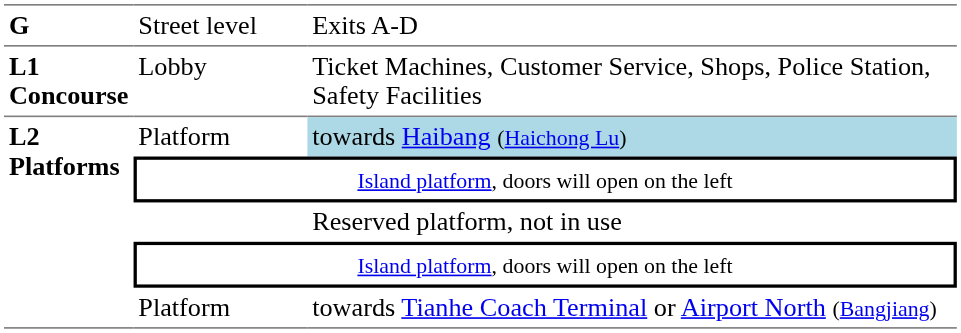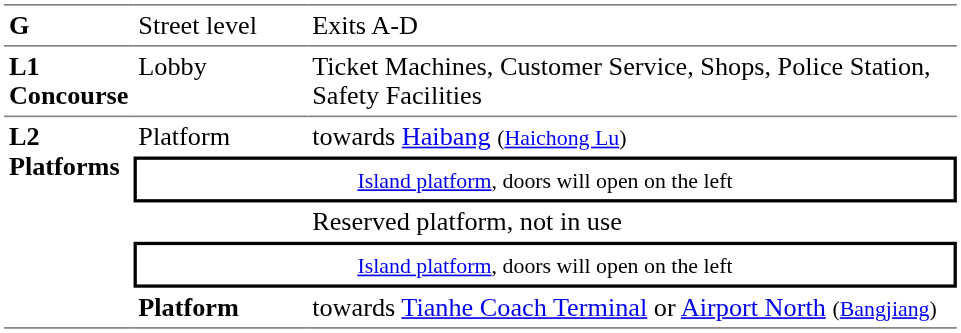(469, 136) lightblue background -> (469, 136) no background
(184, 307) normal -> (189, 307) bold
